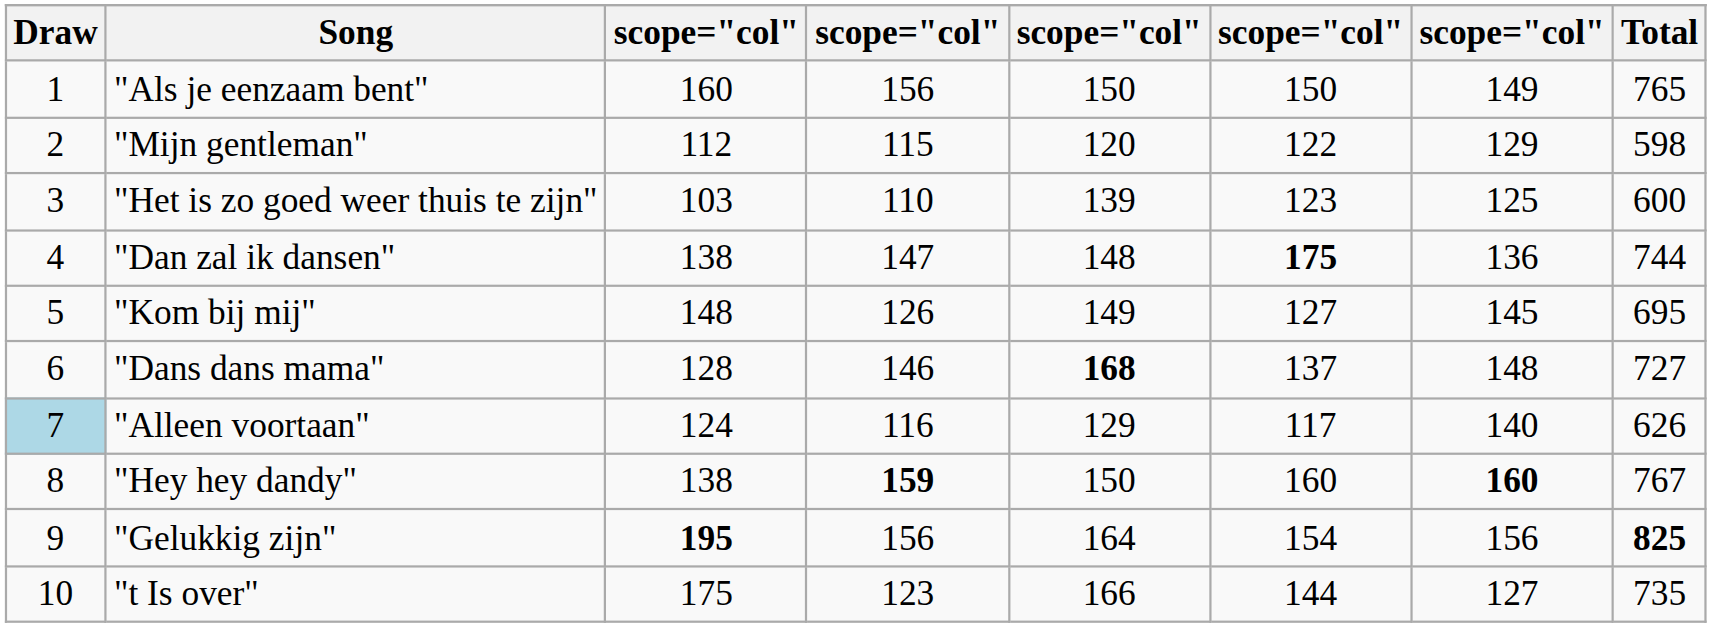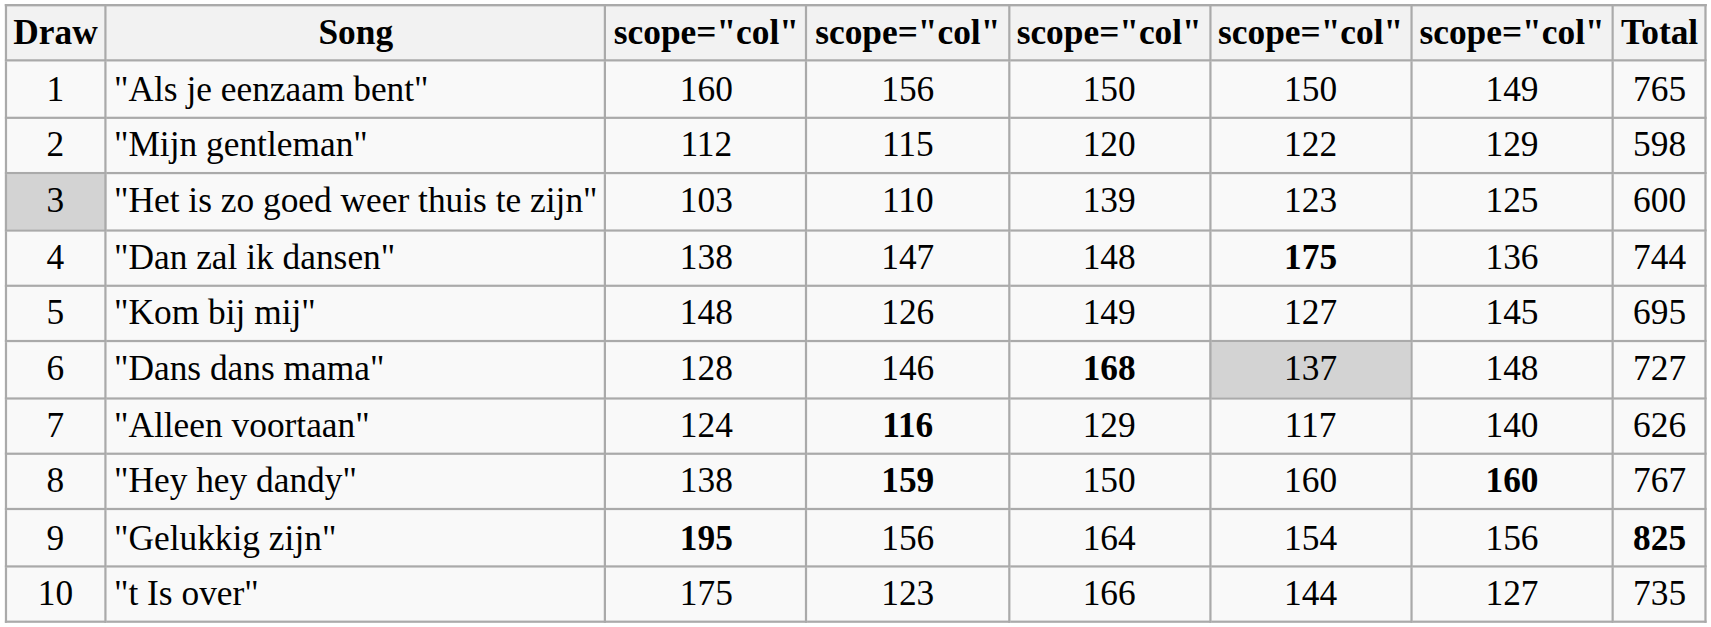(55, 200) no background -> (55, 200) lightgrey background
(1311, 369) no background -> (1311, 369) lightgrey background
(55, 425) lightblue background -> (55, 425) no background
(908, 425) normal -> (908, 425) bold
